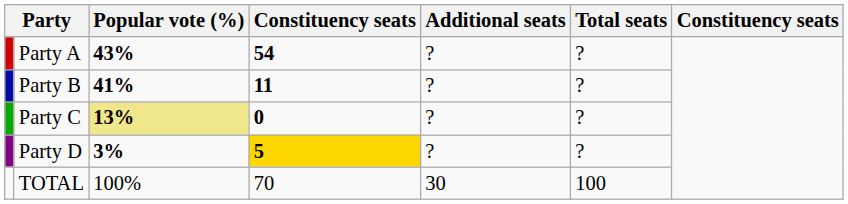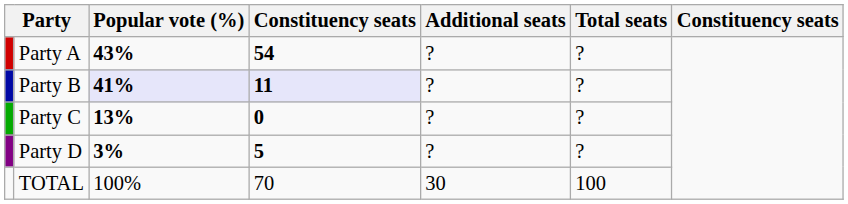(114, 85) no background -> (114, 85) lavender background
(263, 85) no background -> (263, 85) lavender background
(114, 118) khaki background -> (114, 118) no background
(259, 150) gold background -> (259, 150) no background
